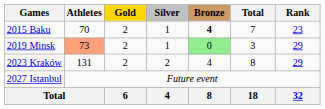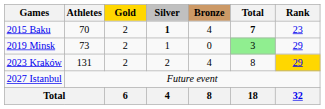(167, 29) normal -> (167, 29) bold
(209, 29) bold -> (209, 29) normal
(253, 29) normal -> (253, 29) bold
(84, 46) lightsalmon background -> (84, 46) no background
(209, 46) lightgreen background -> (209, 46) no background
(253, 46) no background -> (253, 46) lightgreen background
(298, 63) no background -> (298, 63) gold background
